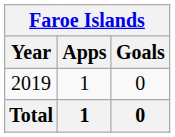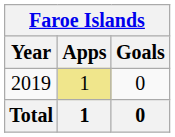(84, 83) no background -> (84, 83) khaki background
